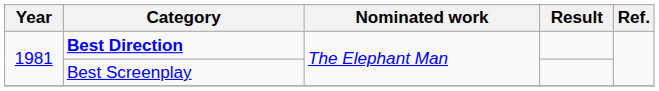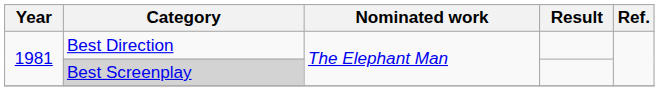(125, 45) bold -> (120, 45) normal
(129, 72) no background -> (129, 72) lightgrey background
